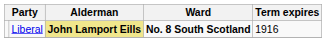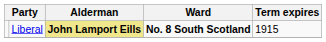(267, 29) 1916 -> (267, 29) 1915
